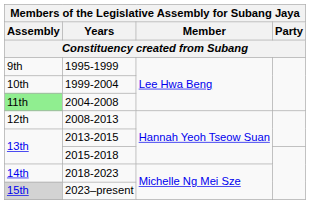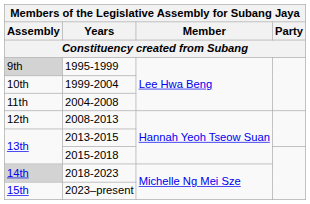(15, 66) no background -> (15, 66) lightgrey background
(17, 102) lightgreen background -> (17, 102) no background
(18, 173) no background -> (18, 173) lightgrey background
(18, 191) lightgrey background -> (18, 191) no background
